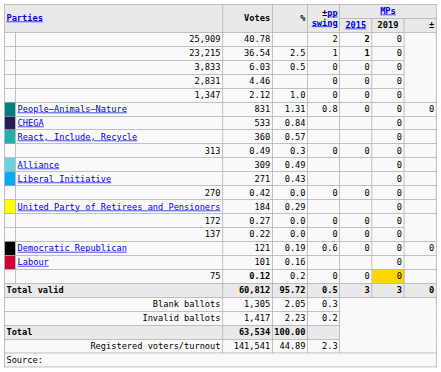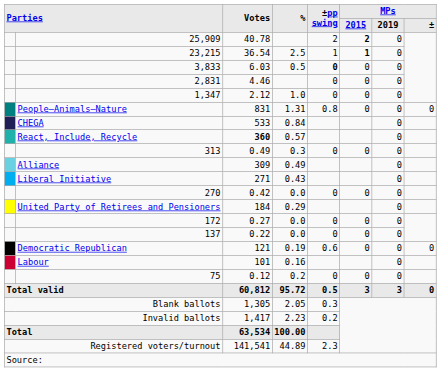(335, 67) normal -> (335, 67) bold
(262, 137) normal -> (262, 137) bold
(260, 277) bold -> (260, 277) normal
(399, 277) gold background -> (399, 277) no background
